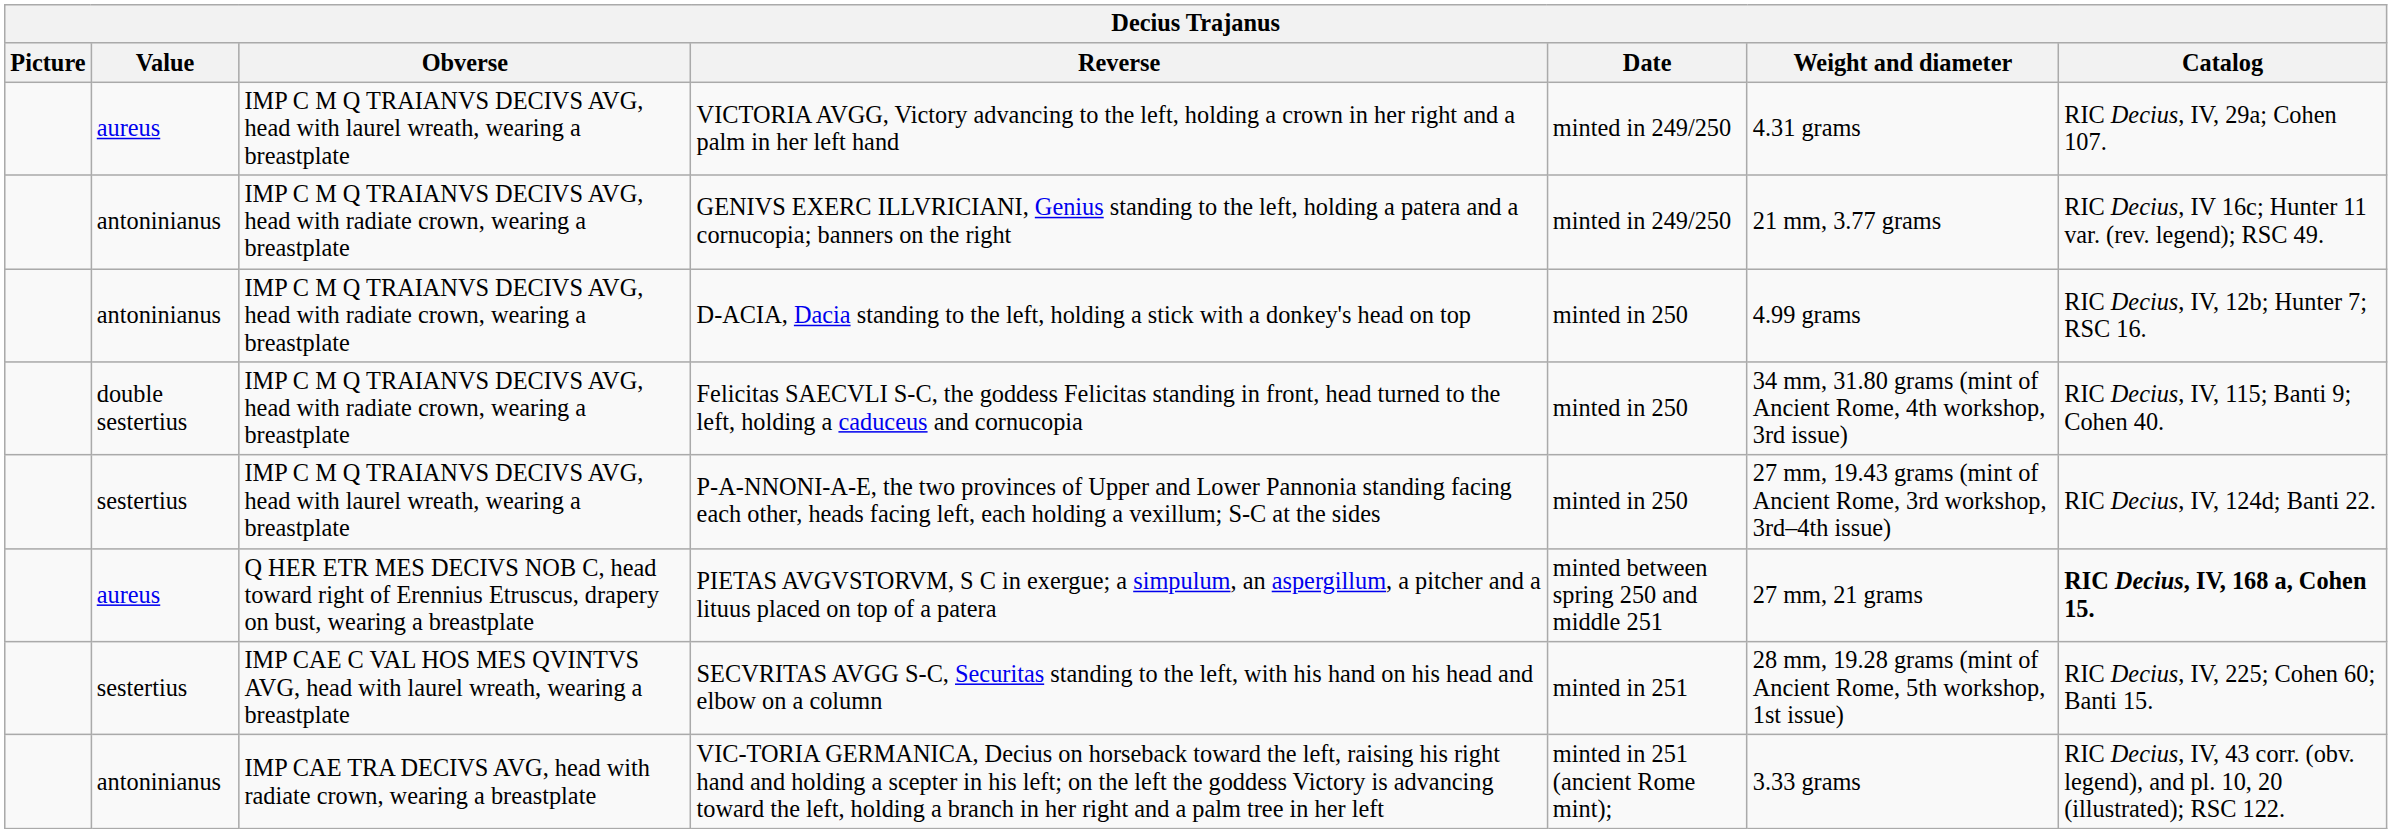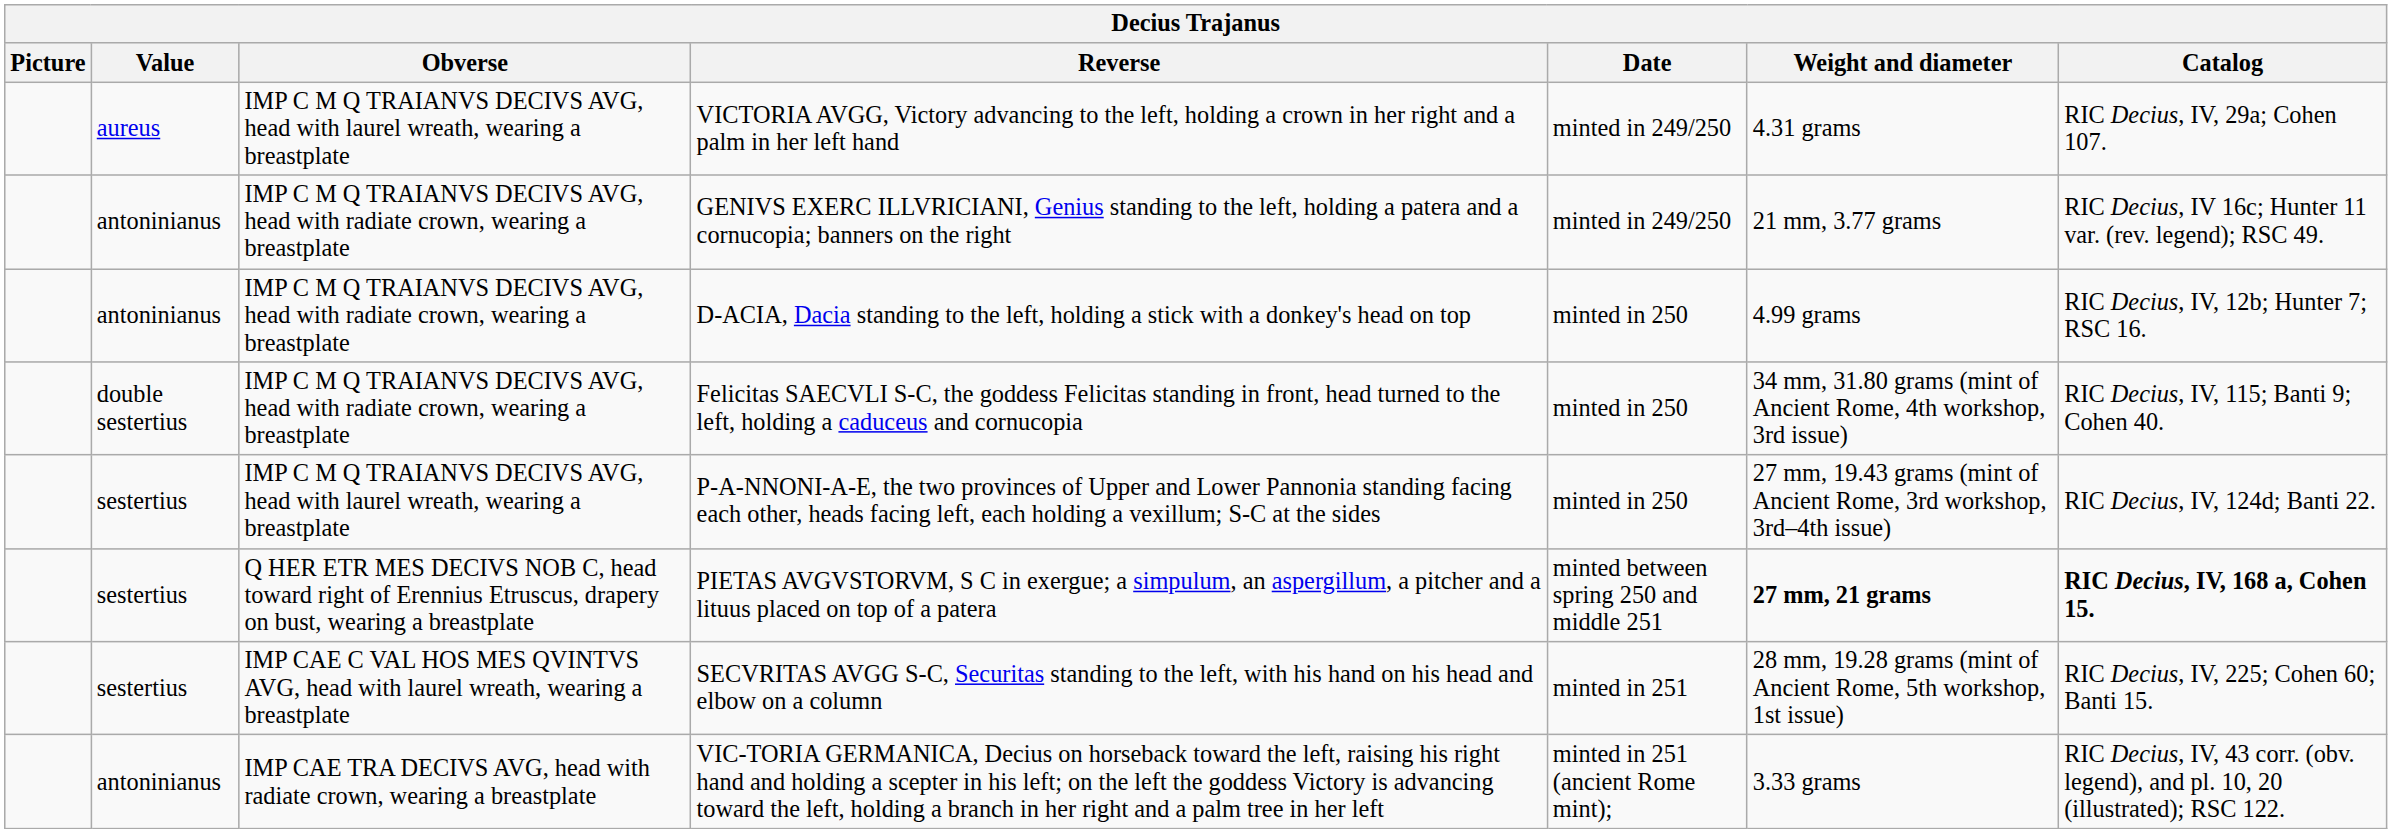(129, 594) aureus -> (142, 594) sestertius
(1838, 594) normal -> (1842, 594) bold
